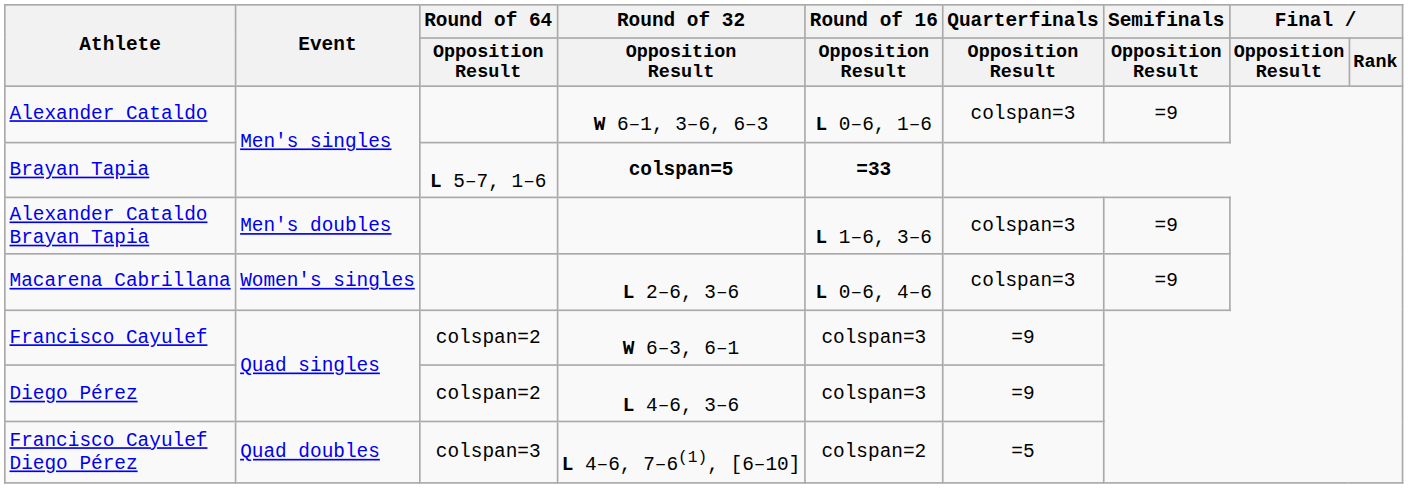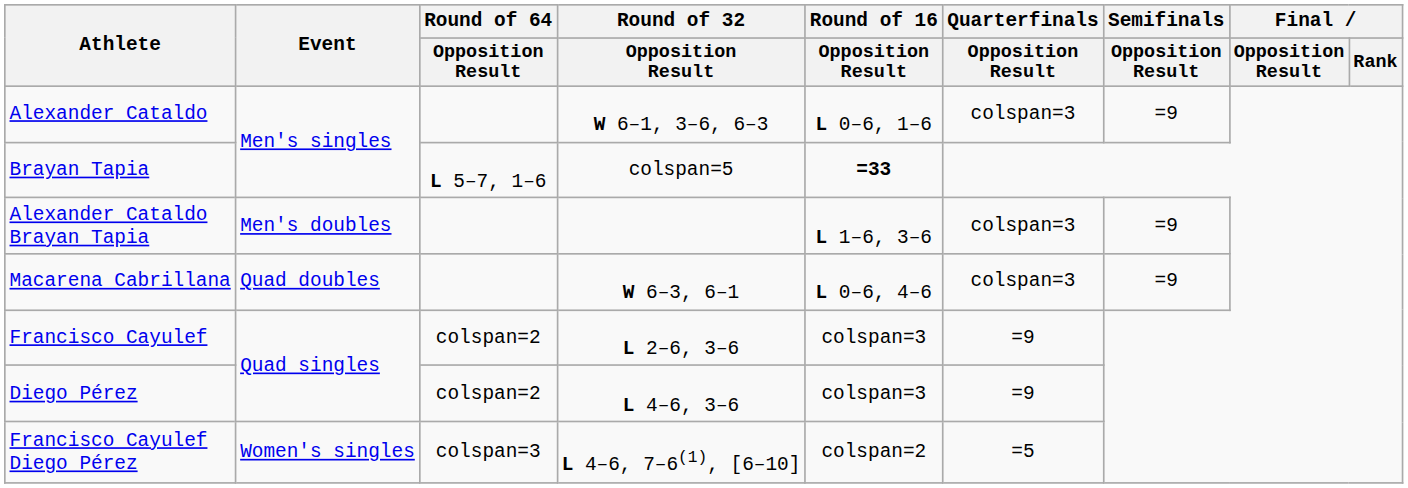(681, 170) bold -> (681, 170) normal
(327, 282) Women's singles -> (310, 282) Quad doubles
(681, 293) L 2–6, 3–6 -> (681, 293) W 6–3, 6–1
(681, 349) W 6–3, 6–1 -> (681, 349) L 2–6, 3–6
(310, 452) Quad doubles -> (327, 452) Women's singles
